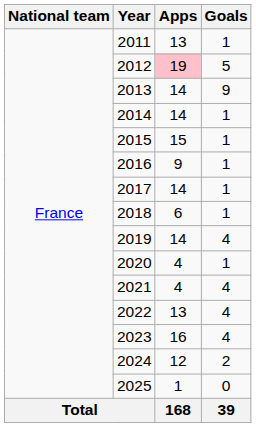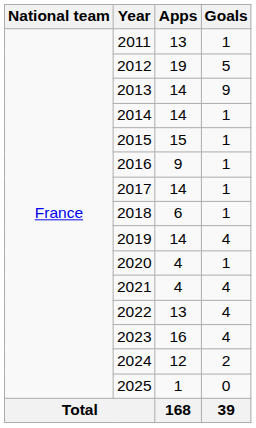(178, 66) pink background -> (178, 66) no background
